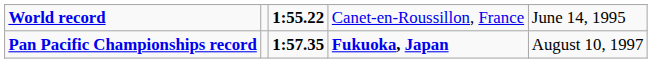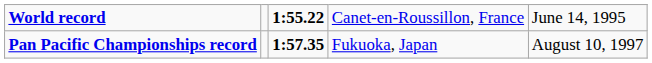(390, 44) bold -> (385, 44) normal
